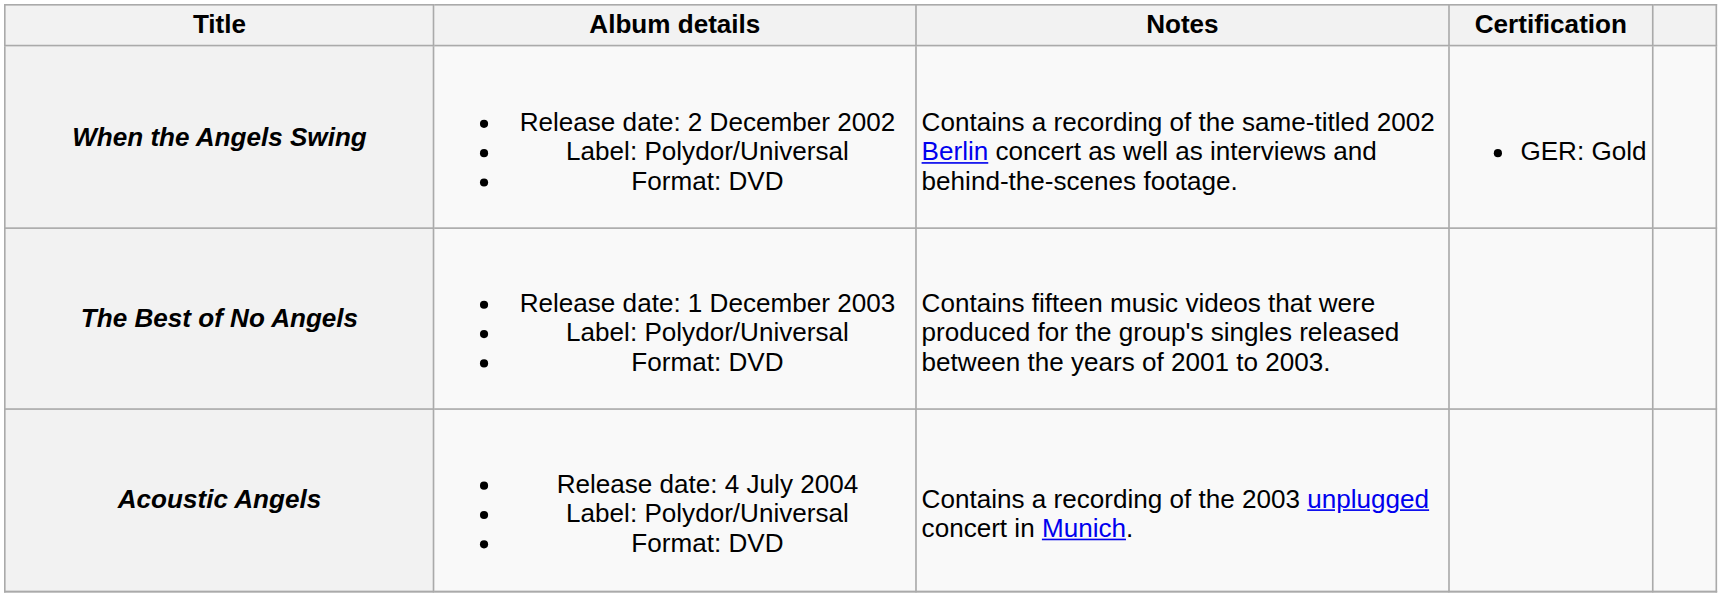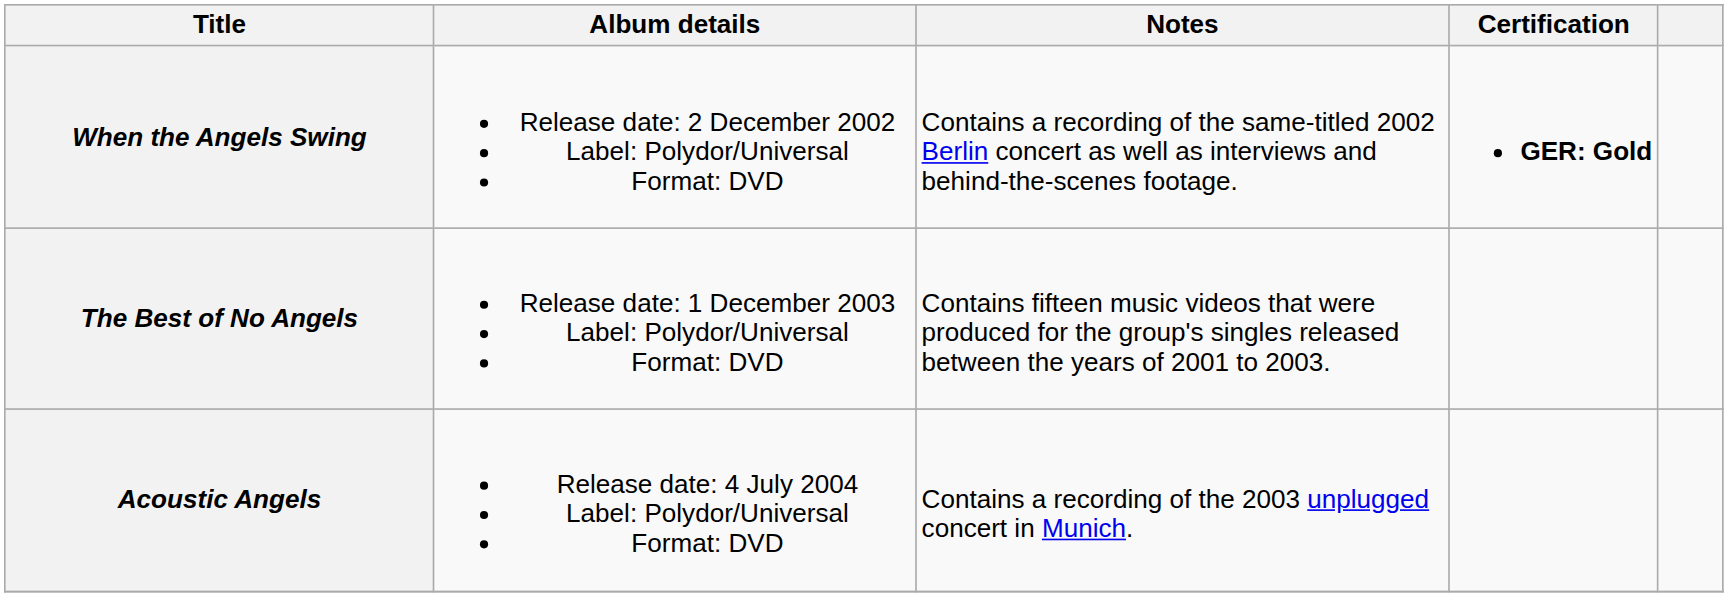(1551, 152) normal -> (1554, 152) bold
